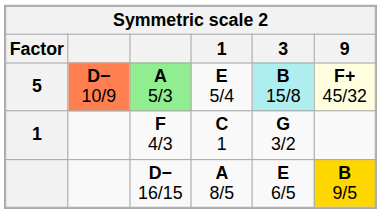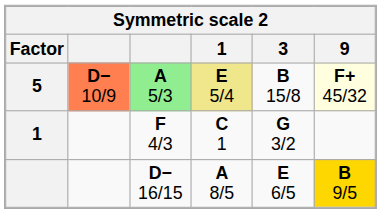(222, 86) no background -> (222, 86) khaki background
(283, 86) paleturquoise background -> (283, 86) no background
